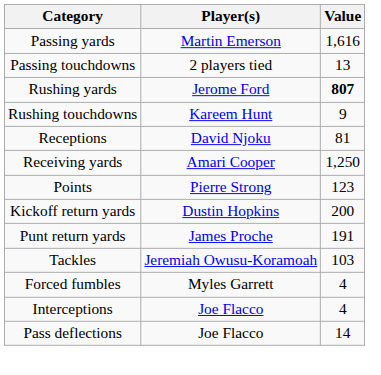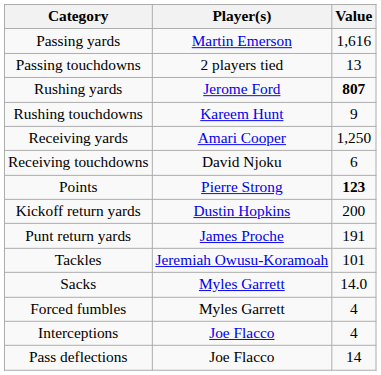- row: (73, 138)
+ row: (78, 162)
(343, 187) normal -> (354, 187) bold
(343, 260) 103 -> (354, 260) 101
+ row: (78, 284)
